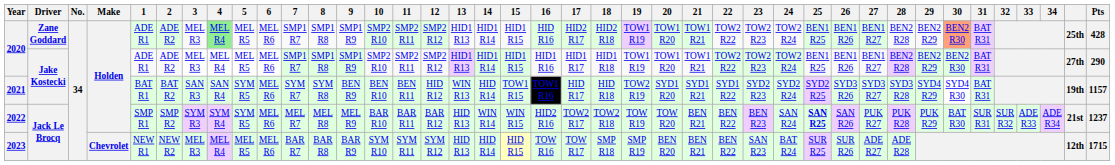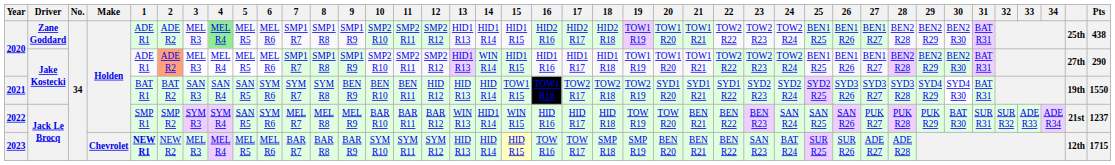(546, 34) HID R16 -> (547, 34) HID2 R16
(957, 34) lightsalmon background -> (958, 34) no background
(1098, 34) 428 -> (1099, 34) 438
(169, 62) no background -> (170, 62) lightsalmon background
(487, 62) HID1 R14 -> (488, 62) WIN R14
(244, 90) SYM R5 -> (245, 90) SAN R5
(269, 90) MEL R6 -> (270, 90) SYM R6
(462, 90) WIN R13 -> (463, 90) HID R13
(576, 90) HID R17 -> (577, 90) TOW2 R17
(606, 90) HID R18 -> (607, 90) TOW2 R18
(1098, 90) 1157 -> (1099, 90) 1550
(244, 118) SYM R5 -> (245, 118) SAN R5
(269, 118) MEL R6 -> (270, 118) SYM R6
(462, 118) HID R13 -> (463, 118) WIN R13
(487, 118) WIN R14 -> (488, 118) HID1 R14
(546, 118) HID2 R16 -> (547, 118) HID R16
(576, 118) TOW2 R17 -> (577, 118) HID R17
(606, 118) TOW2 R18 -> (607, 118) HID R18
(818, 118) bold -> (819, 118) normal
(144, 146) normal -> (144, 146) bold
